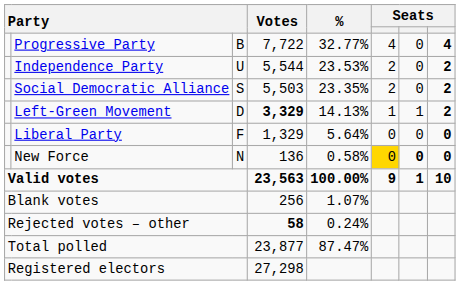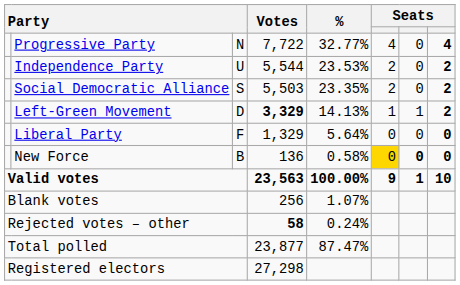(240, 45) B -> (240, 45) N
(240, 157) N -> (240, 157) B
